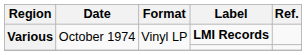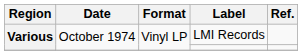(231, 34) bold -> (229, 34) normal
